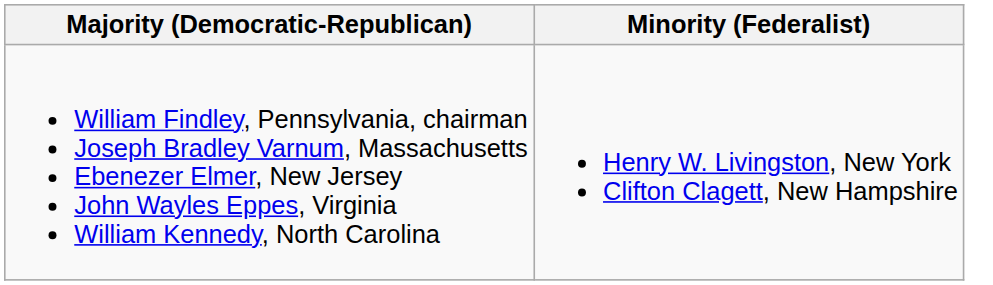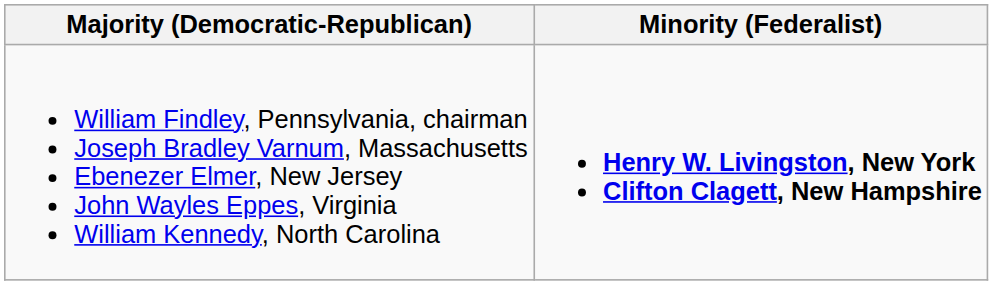(749, 177) normal -> (761, 177) bold
